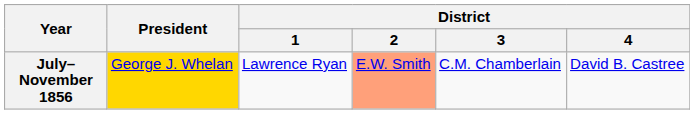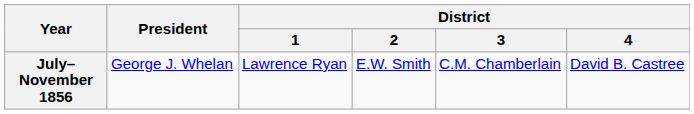(172, 63) gold background -> (172, 63) no background
(393, 63) lightsalmon background -> (393, 63) no background
